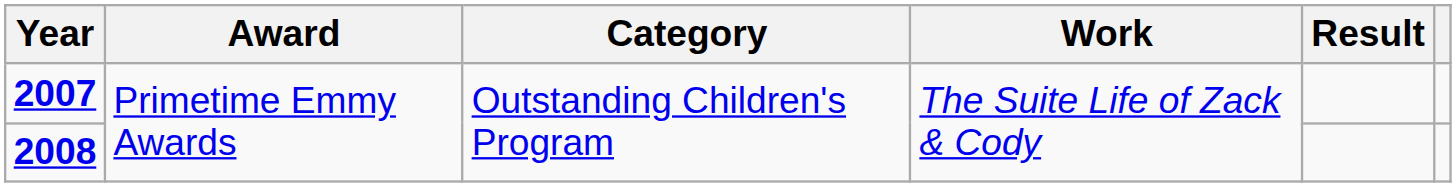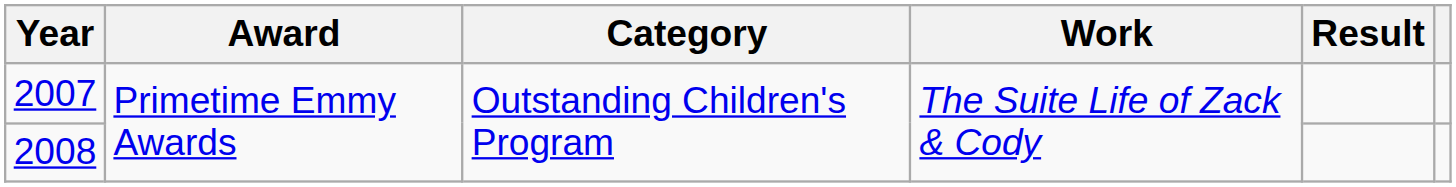(55, 92) bold -> (55, 92) normal
(55, 151) bold -> (55, 151) normal
